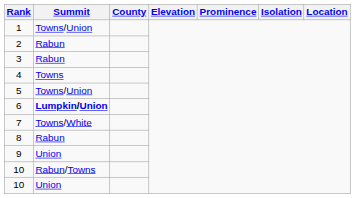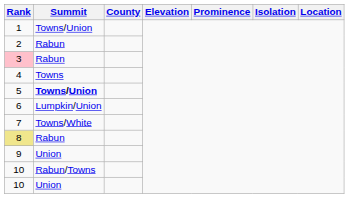(19, 59) no background -> (19, 59) pink background
(64, 91) normal -> (66, 91) bold
(72, 106) bold -> (69, 106) normal
(19, 138) no background -> (19, 138) khaki background
